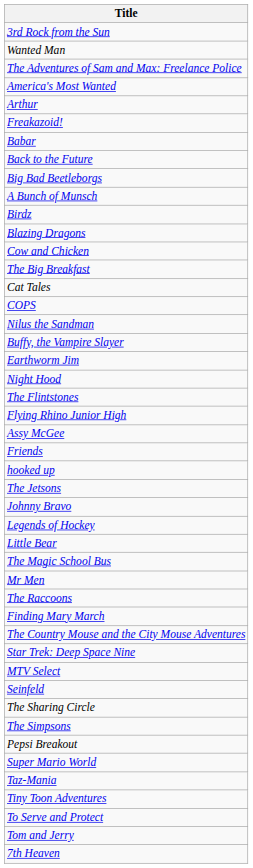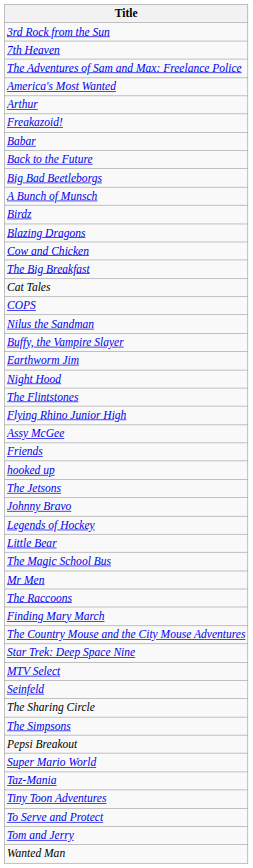(36, 50) Wanted Man -> (33, 50) 7th Heaven
(33, 854) 7th Heaven -> (36, 854) Wanted Man
